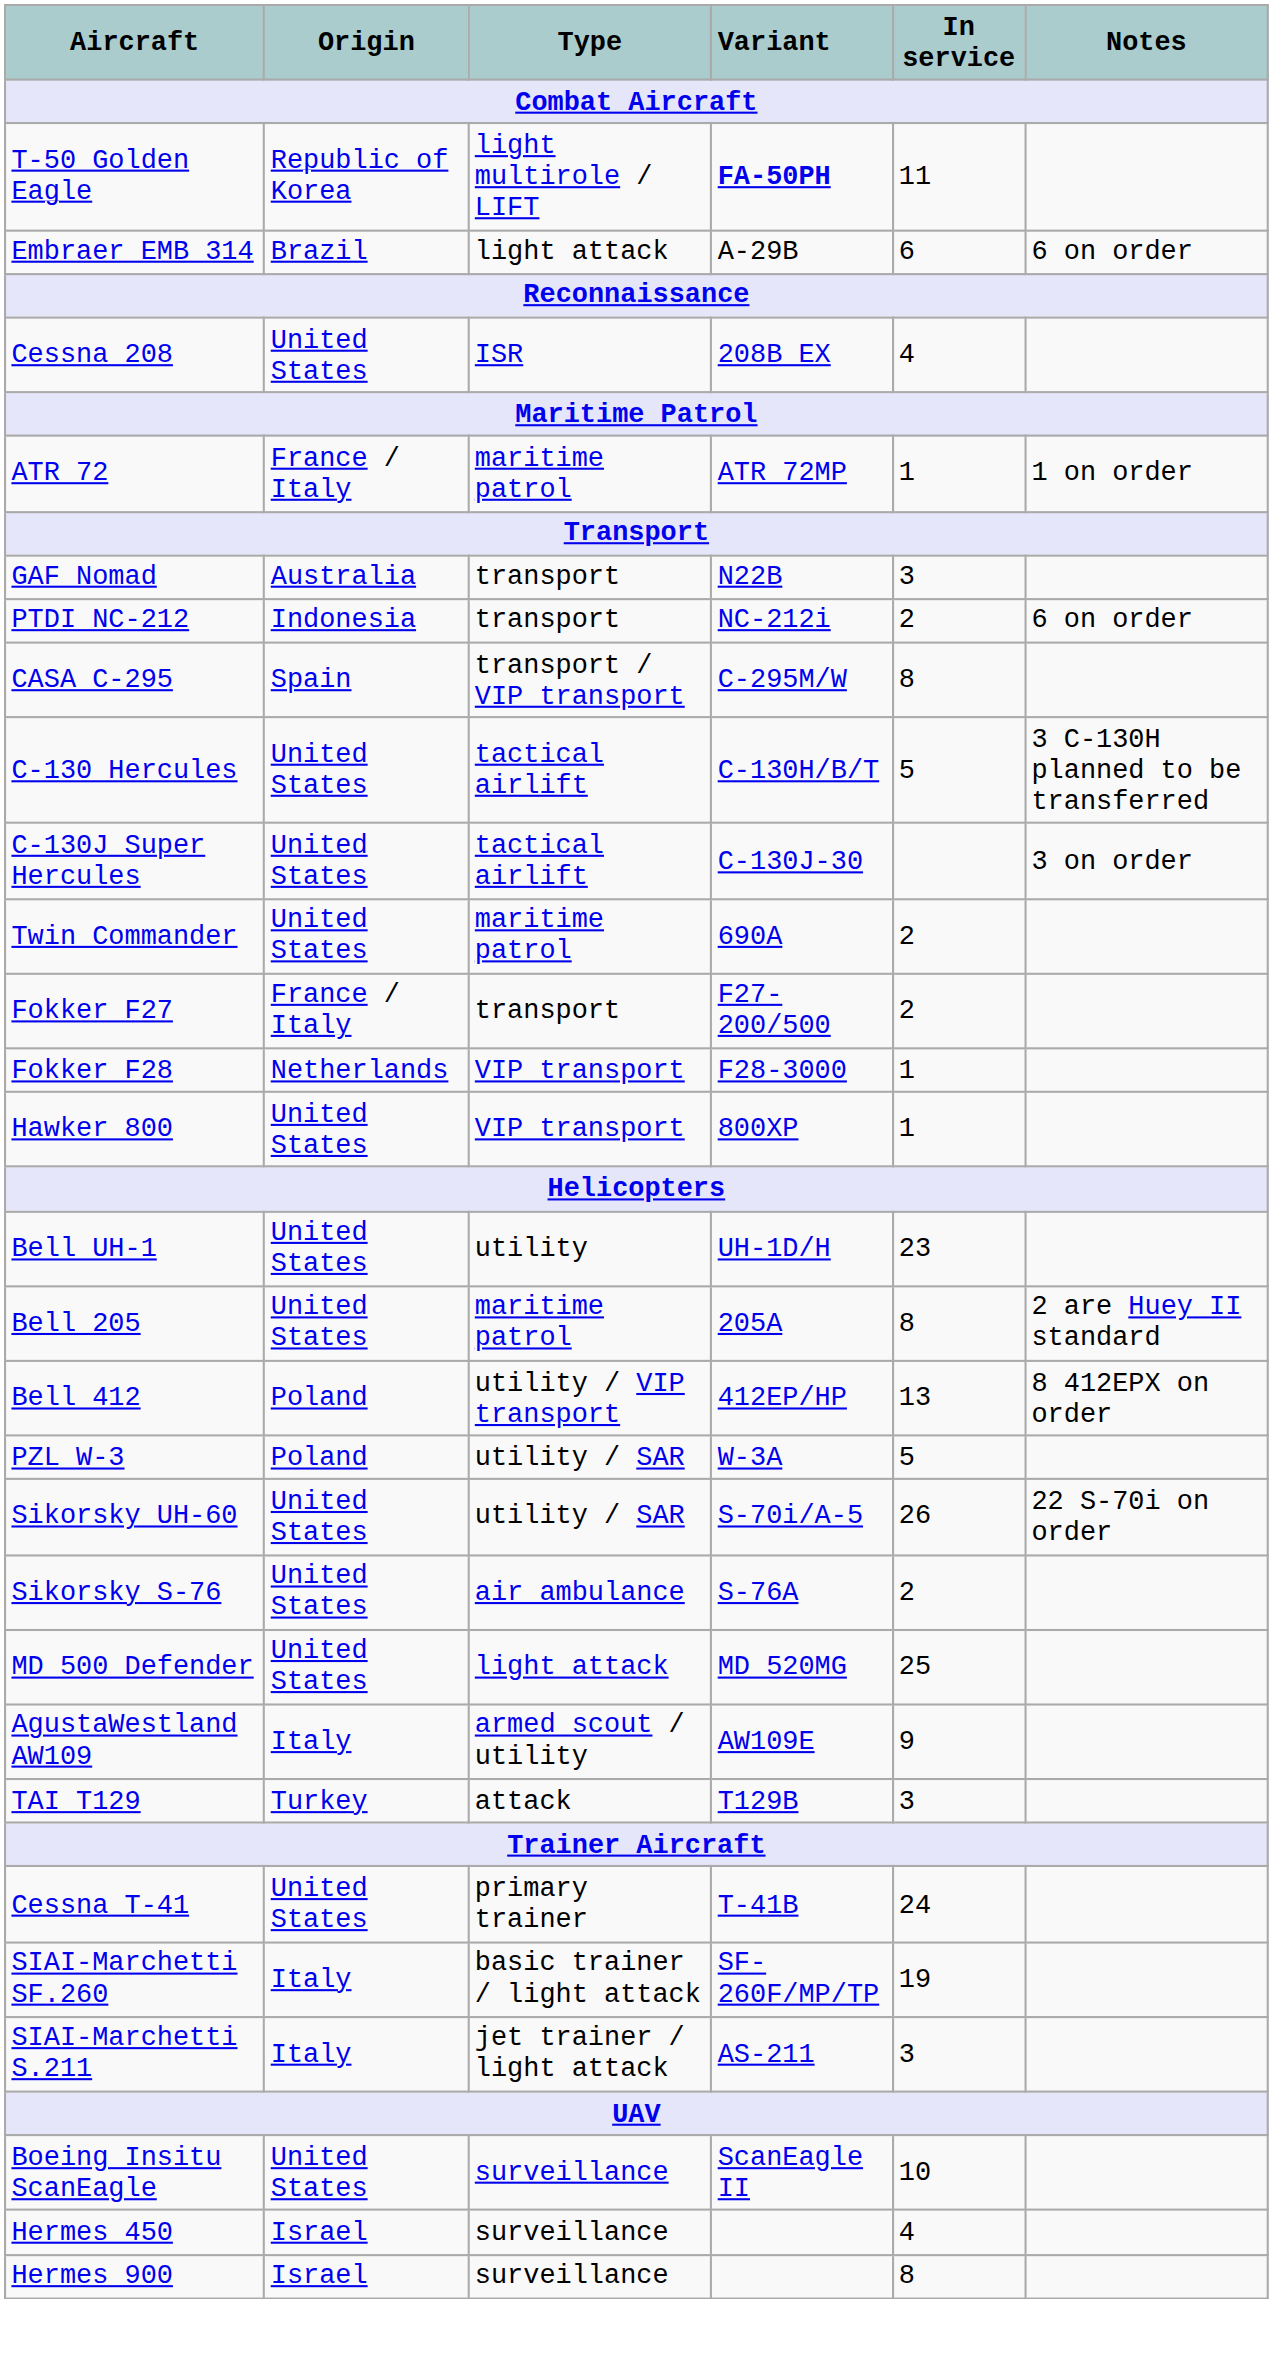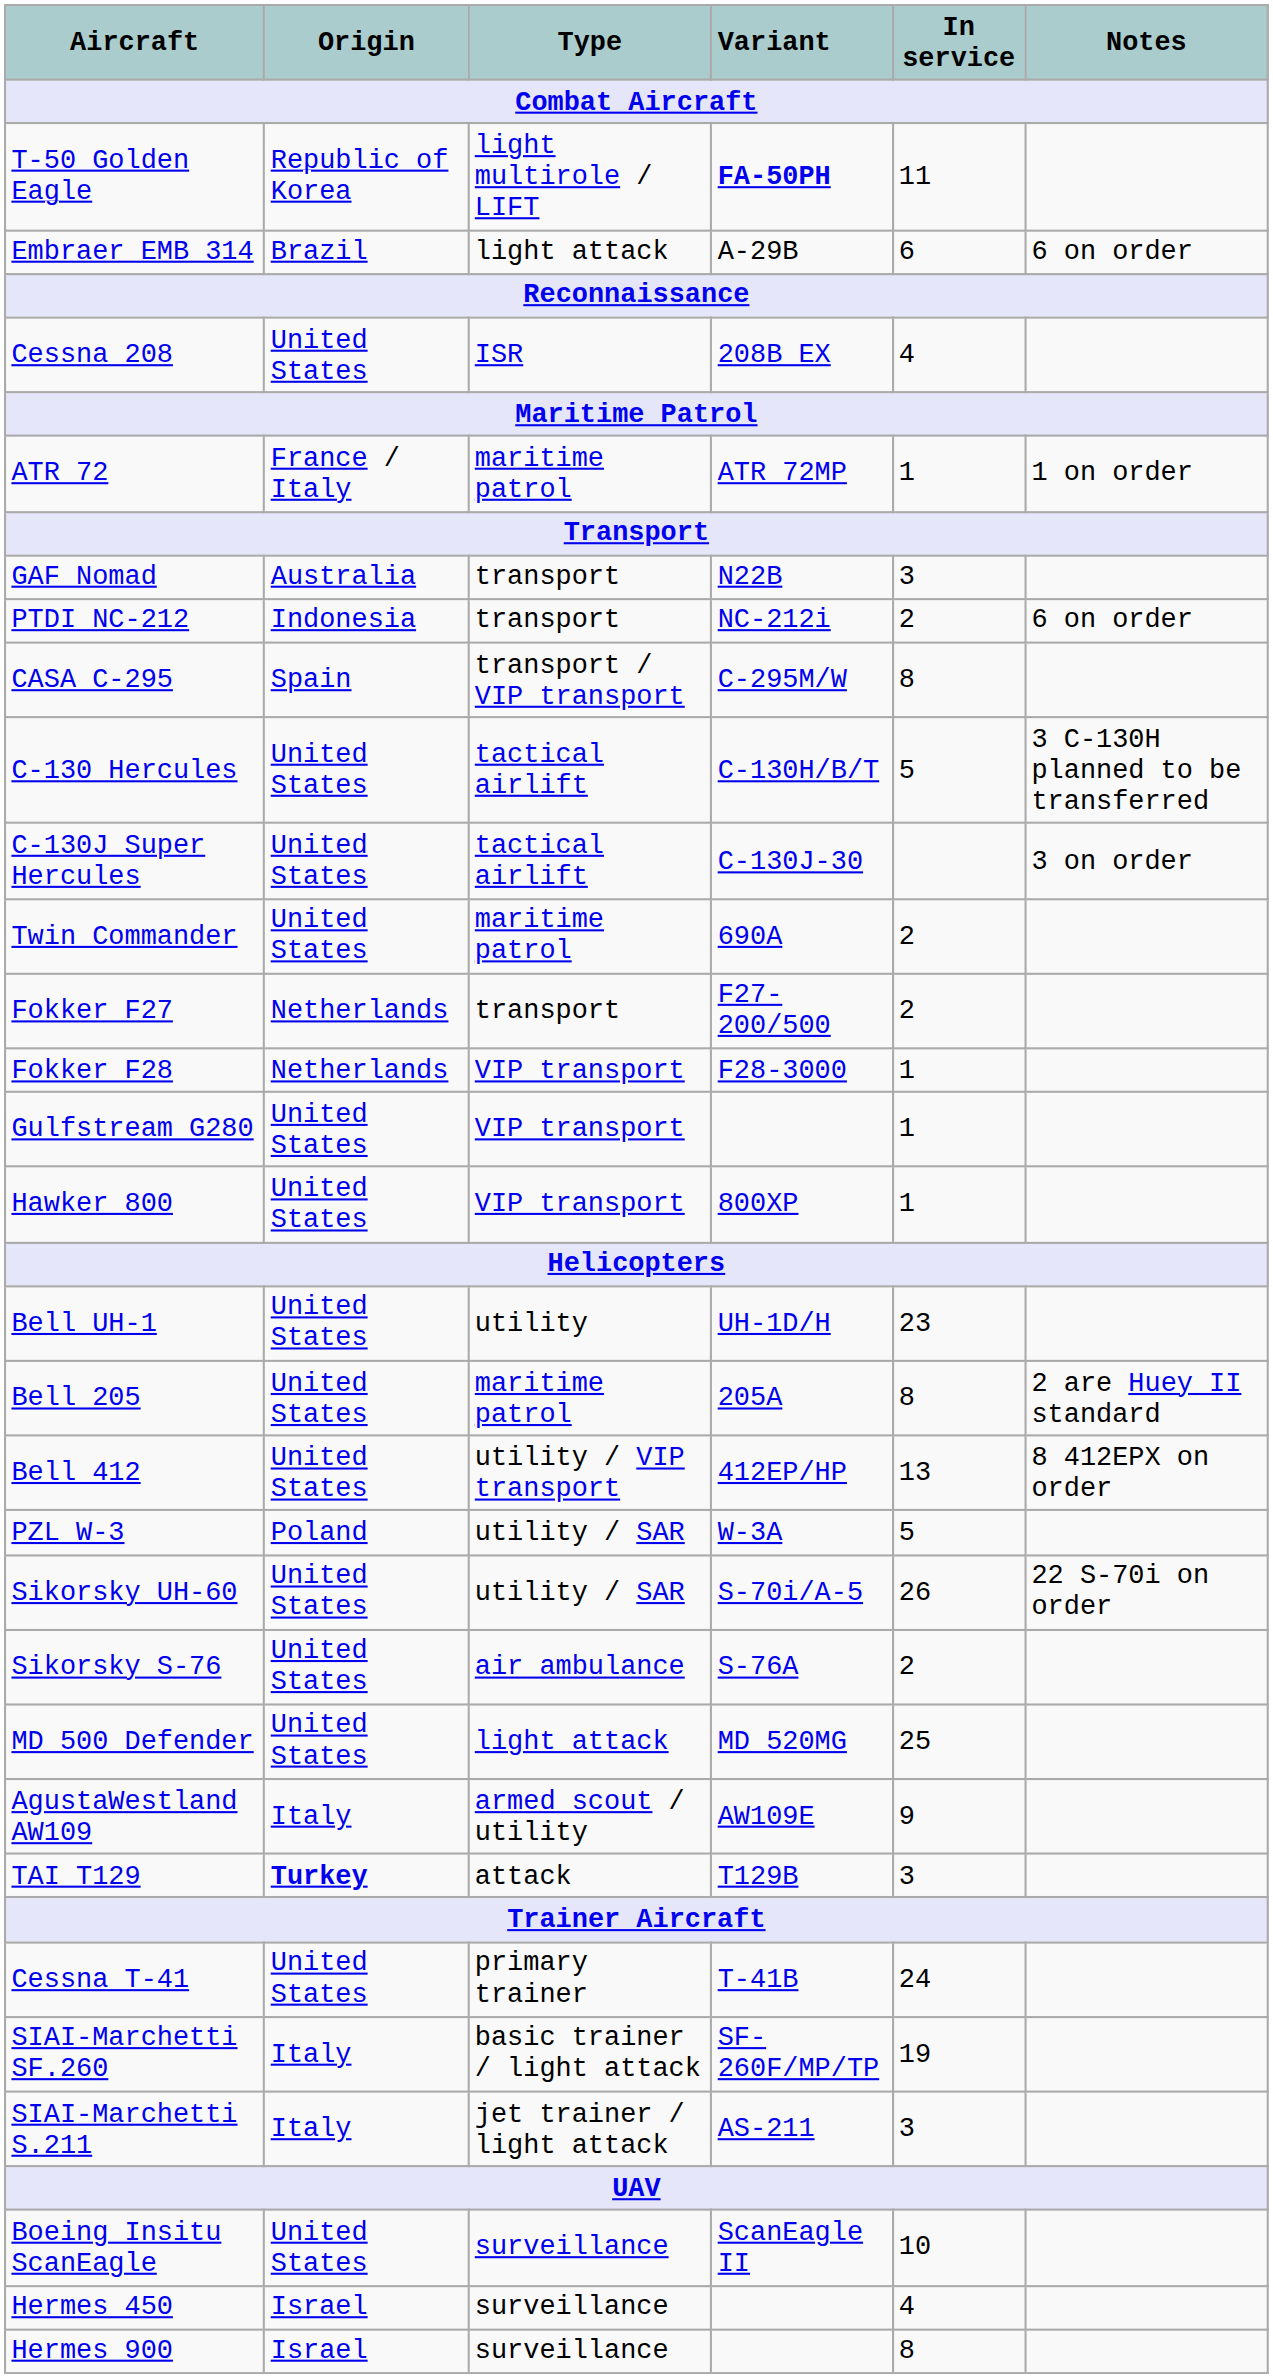(335, 1011) France / Italy -> (360, 1011) Netherlands
+ row: (133, 1130)
(319, 1398) Poland -> (319, 1473) United States
(319, 1801) normal -> (319, 1876) bold
